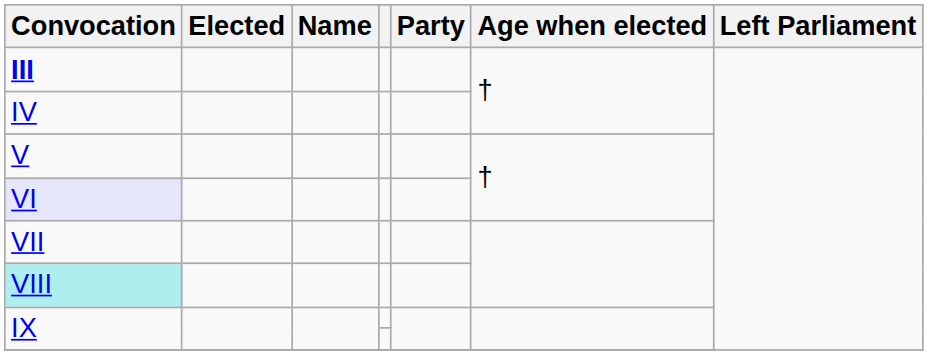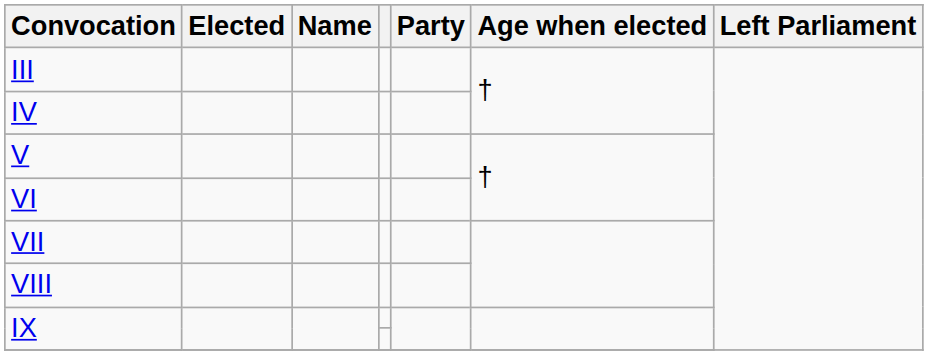(22, 69) bold -> (22, 69) normal
(24, 198) lavender background -> (24, 198) no background
(32, 284) paleturquoise background -> (32, 284) no background
